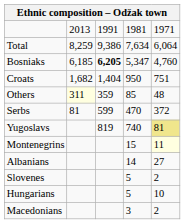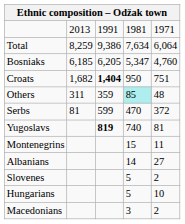(109, 62) bold -> (109, 62) normal
(109, 78) normal -> (109, 78) bold
(77, 95) lightyellow background -> (77, 95) no background
(131, 95) no background -> (131, 95) paleturquoise background
(105, 128) normal -> (105, 128) bold
(159, 128) khaki background -> (159, 128) no background
(159, 144) lightyellow background -> (159, 144) no background
